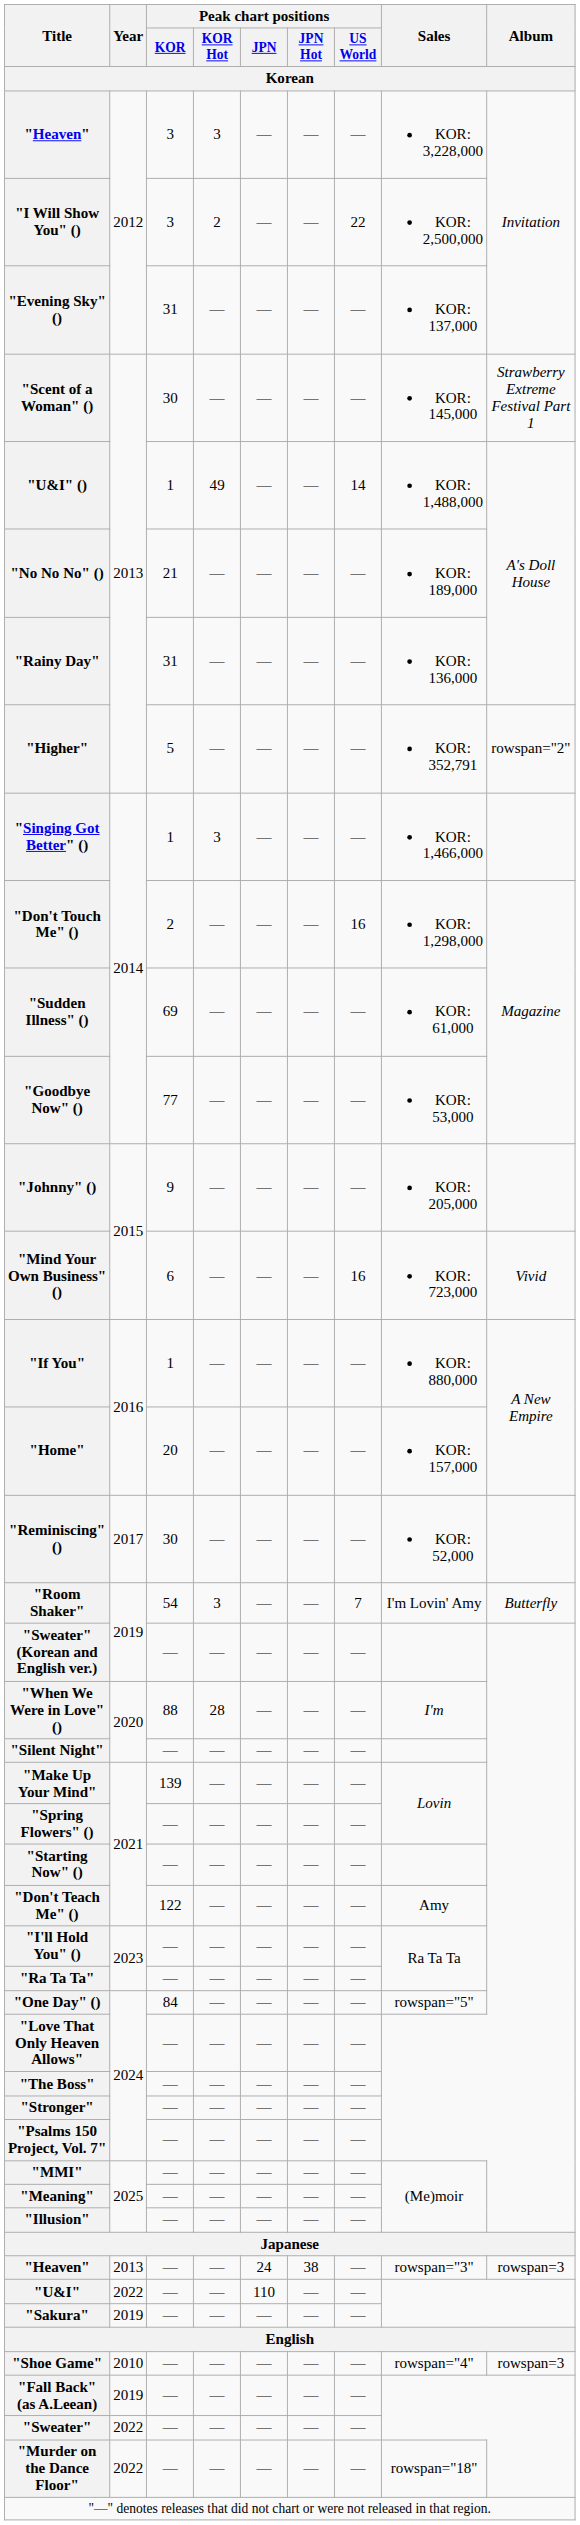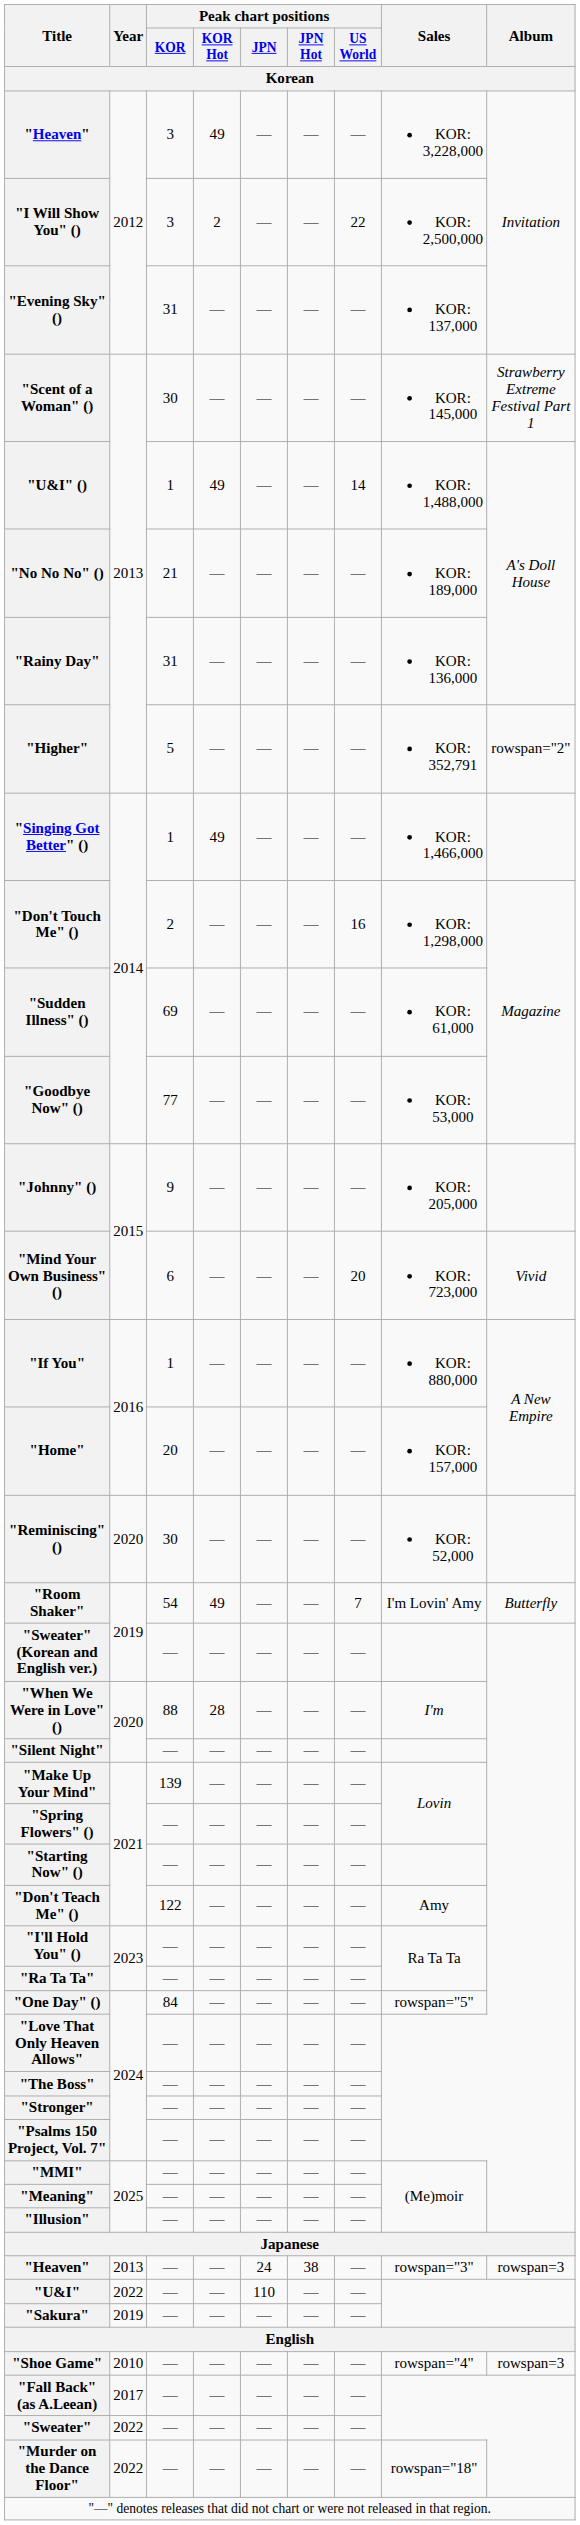(217, 134) 3 -> (217, 134) 49
(217, 836) 3 -> (217, 836) 49
(358, 1275) 16 -> (358, 1275) 20
(128, 1538) 2017 -> (128, 1538) 2020
(217, 1603) 3 -> (217, 1603) 49
(128, 2395) 2019 -> (128, 2395) 2017
